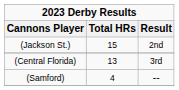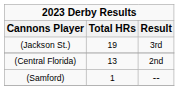(112, 45) 15 -> (112, 45) 19
(156, 45) 2nd -> (156, 45) 3rd
(156, 61) 3rd -> (156, 61) 2nd
(112, 78) 4 -> (112, 78) 1
